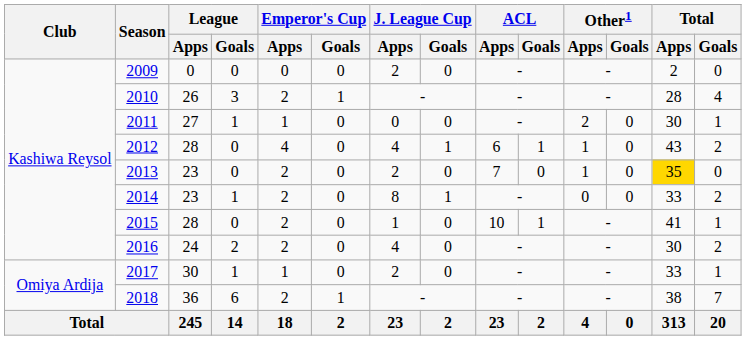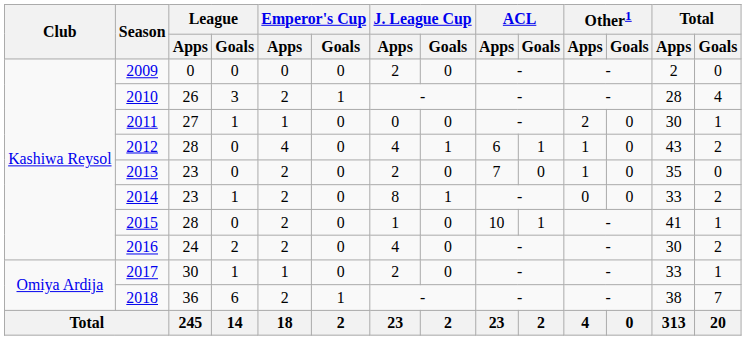(674, 172) gold background -> (674, 172) no background
